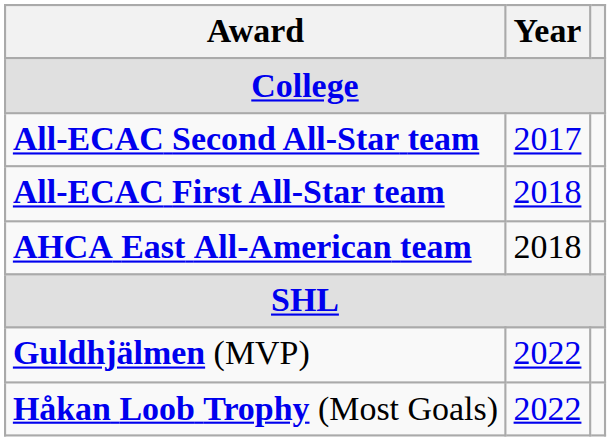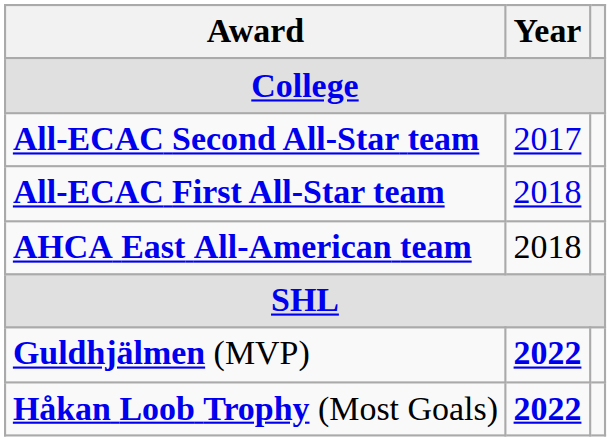(548, 354) normal -> (548, 354) bold
(548, 407) normal -> (548, 407) bold
